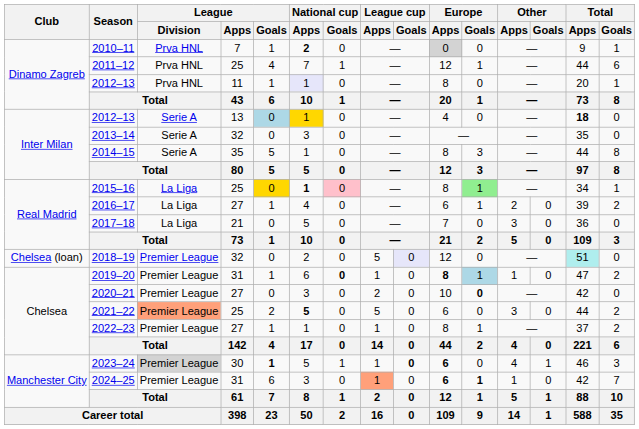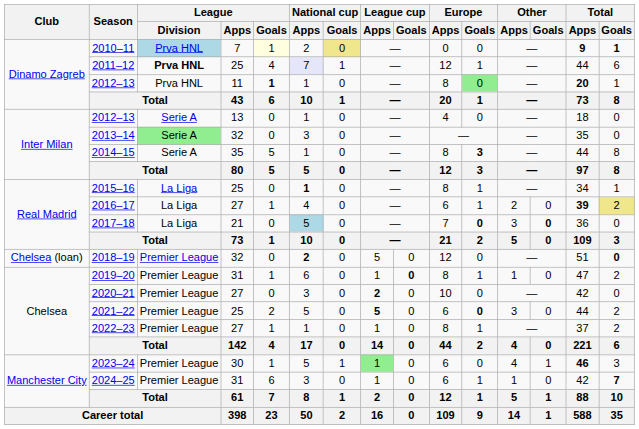(179, 48) no background -> (179, 48) lightblue background
(271, 48) no background -> (271, 48) lightyellow background
(306, 48) bold -> (306, 48) normal
(342, 48) no background -> (342, 48) khaki background
(446, 48) lightgrey background -> (446, 48) no background
(582, 48) normal -> (582, 48) bold
(617, 48) normal -> (617, 48) bold
(179, 65) normal -> (179, 65) bold
(306, 65) no background -> (306, 65) lavender background
(271, 83) normal -> (271, 83) bold
(306, 83) lavender background -> (306, 83) no background
(480, 83) no background -> (480, 83) lightgreen background
(582, 83) normal -> (582, 83) bold
(271, 118) lightblue background -> (271, 118) no background
(306, 118) gold background -> (306, 118) no background
(582, 118) bold -> (582, 118) normal
(179, 135) no background -> (179, 135) lightgreen background
(480, 153) normal -> (480, 153) bold
(271, 188) gold background -> (271, 188) no background
(342, 188) pink background -> (342, 188) no background
(480, 188) lightgreen background -> (480, 188) no background
(582, 205) normal -> (582, 205) bold
(617, 205) no background -> (617, 205) khaki background
(306, 223) no background -> (306, 223) lightblue background
(480, 223) normal -> (480, 223) bold
(548, 223) normal -> (548, 223) bold
(306, 258) normal -> (306, 258) bold
(411, 258) lavender background -> (411, 258) no background
(582, 258) paleturquoise background -> (582, 258) no background
(617, 258) normal -> (617, 258) bold
(342, 275) bold -> (342, 275) normal
(411, 275) normal -> (411, 275) bold
(446, 275) bold -> (446, 275) normal
(480, 275) lightblue background -> (480, 275) no background
(377, 293) normal -> (377, 293) bold
(480, 293) bold -> (480, 293) normal
(179, 310) lightsalmon background -> (179, 310) no background
(306, 310) bold -> (306, 310) normal
(377, 310) normal -> (377, 310) bold
(480, 310) normal -> (480, 310) bold
(179, 363) lightgrey background -> (179, 363) no background
(271, 363) bold -> (271, 363) normal
(377, 363) no background -> (377, 363) lightgreen background
(411, 363) bold -> (411, 363) normal
(446, 363) bold -> (446, 363) normal
(582, 363) normal -> (582, 363) bold
(377, 380) lightsalmon background -> (377, 380) no background
(446, 380) bold -> (446, 380) normal
(480, 380) bold -> (480, 380) normal
(617, 380) normal -> (617, 380) bold
